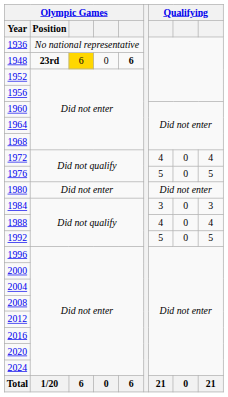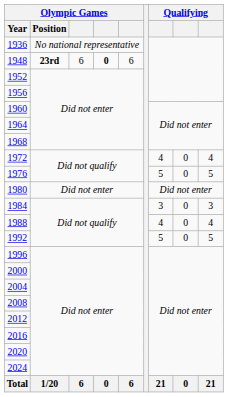(81, 61) gold background -> (81, 61) no background
(106, 61) normal -> (106, 61) bold
(131, 61) bold -> (131, 61) normal
